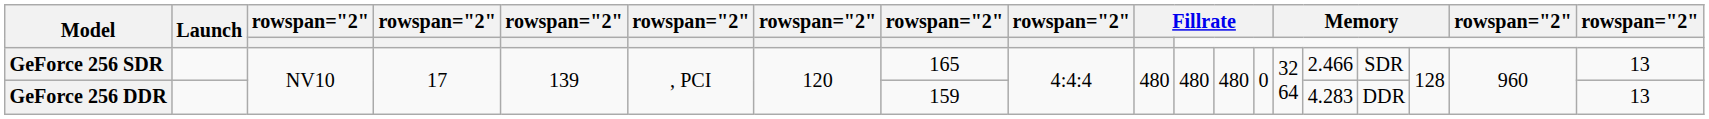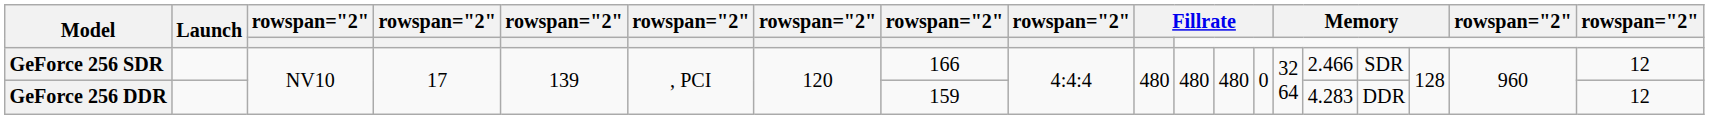(944, 63) 165 -> (944, 63) 166
(1640, 63) 13 -> (1640, 63) 12
(1640, 96) 13 -> (1640, 96) 12
